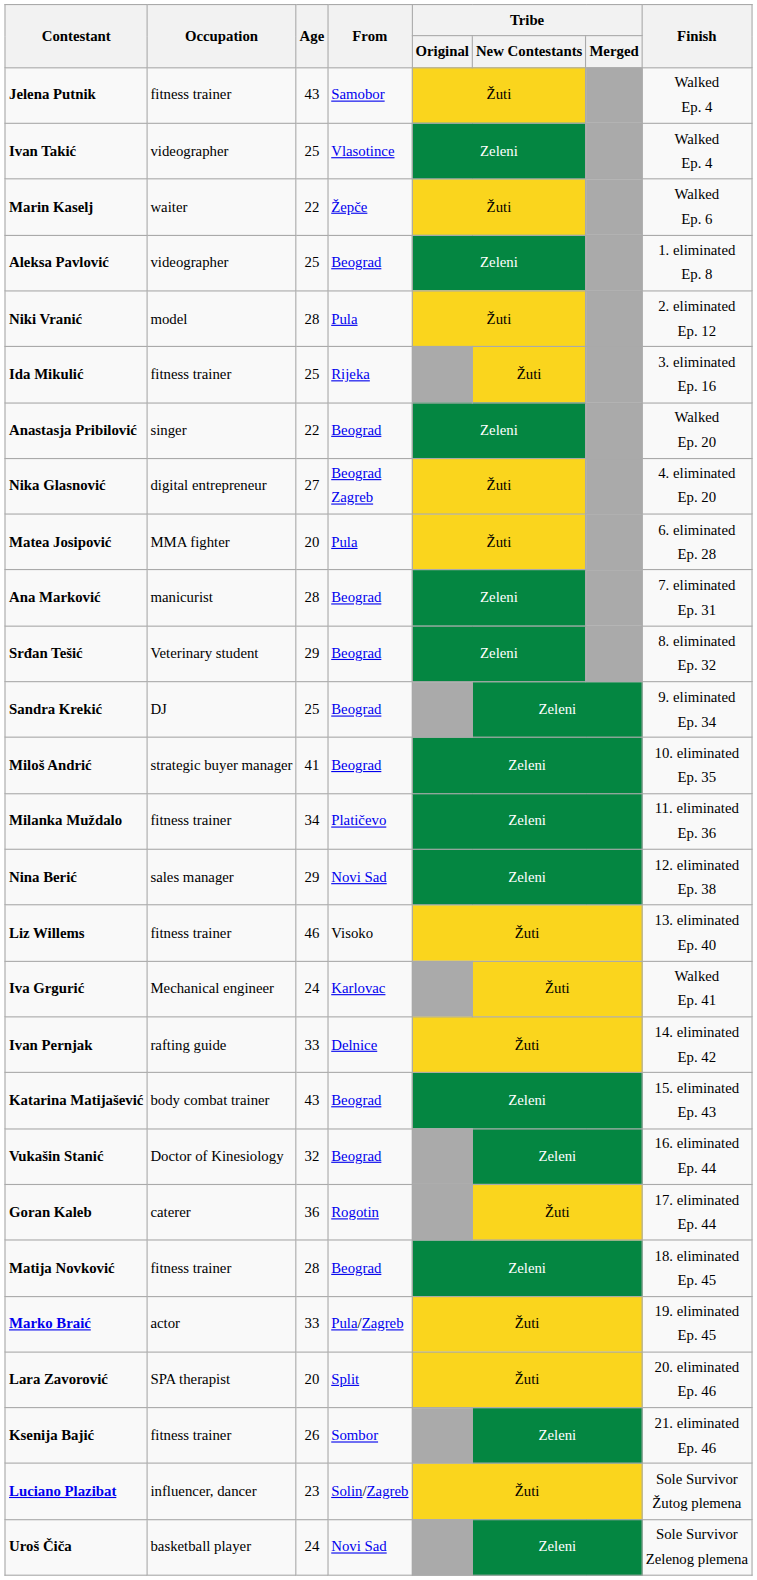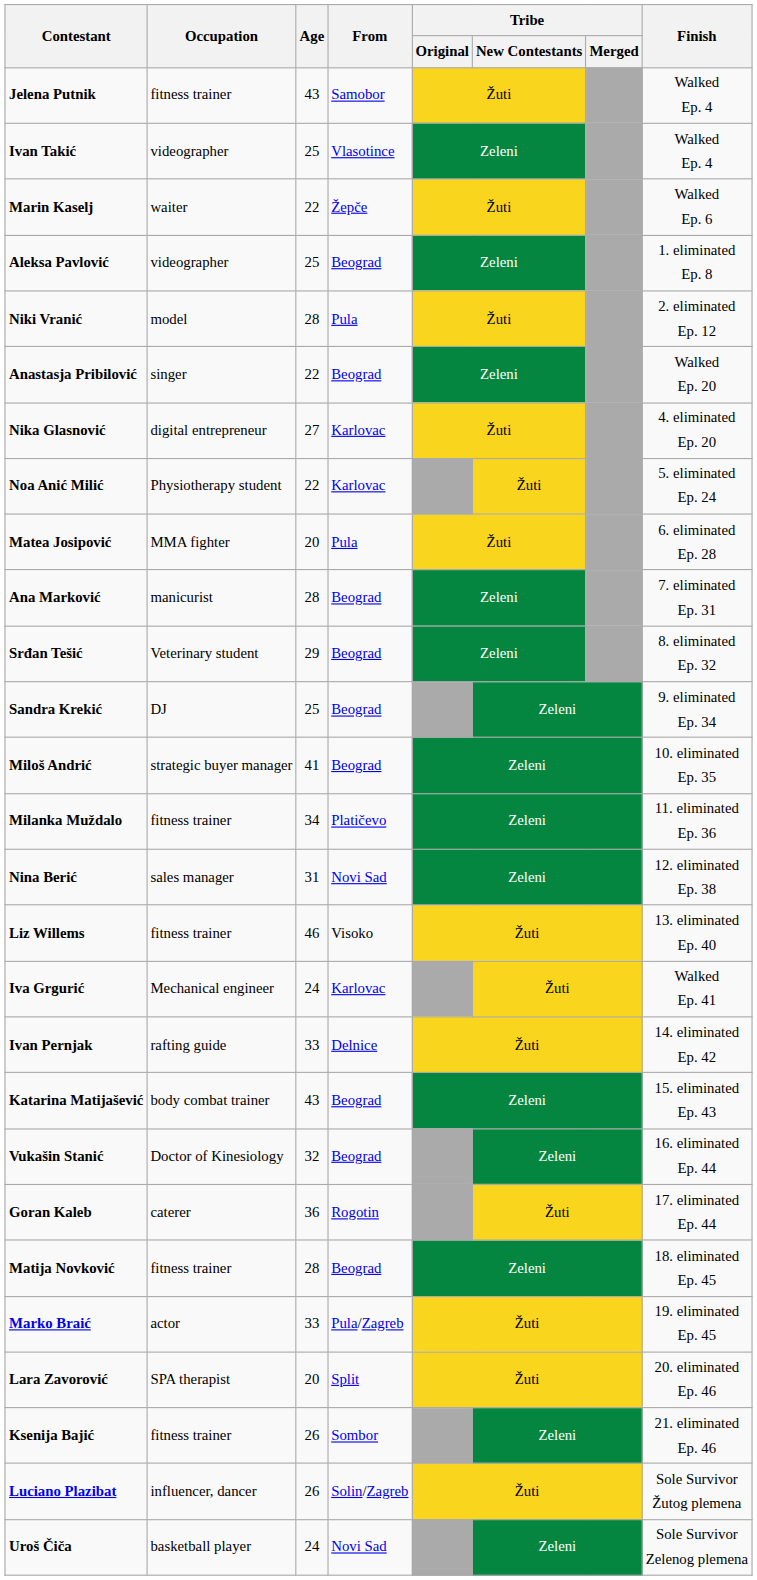- row: (46, 374)
(356, 486) Beograd Zagreb -> (358, 430) Karlovac
+ row: (56, 486)
(312, 877) 29 -> (312, 877) 31
(312, 1491) 23 -> (312, 1491) 26
